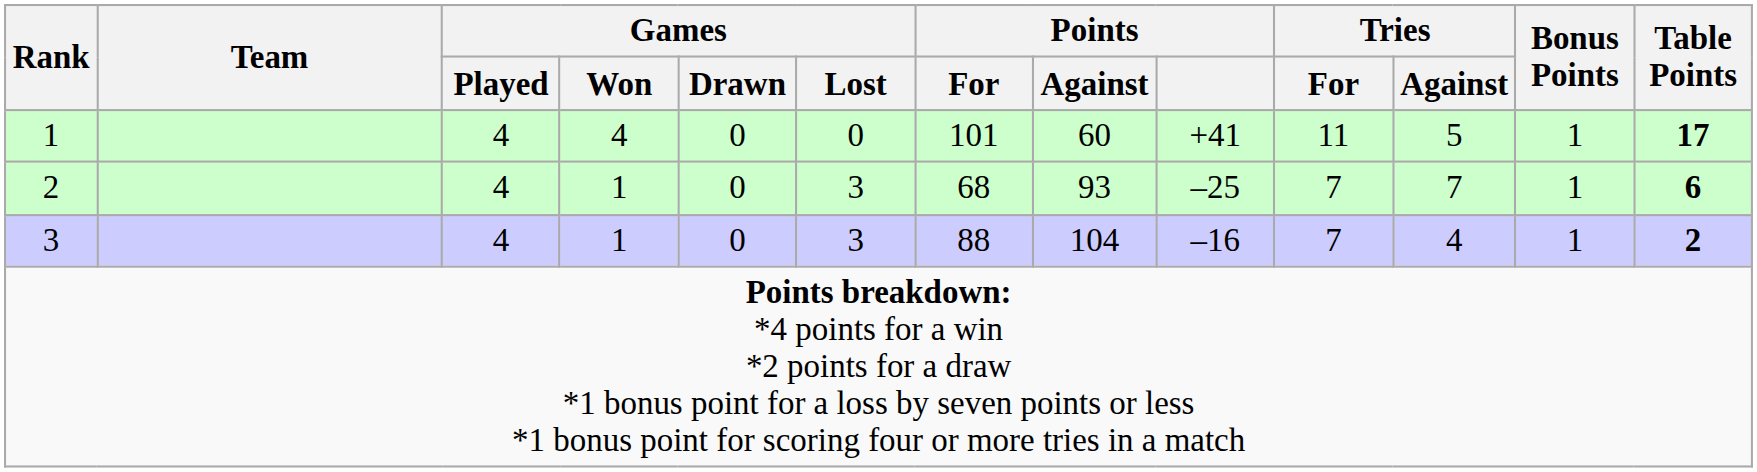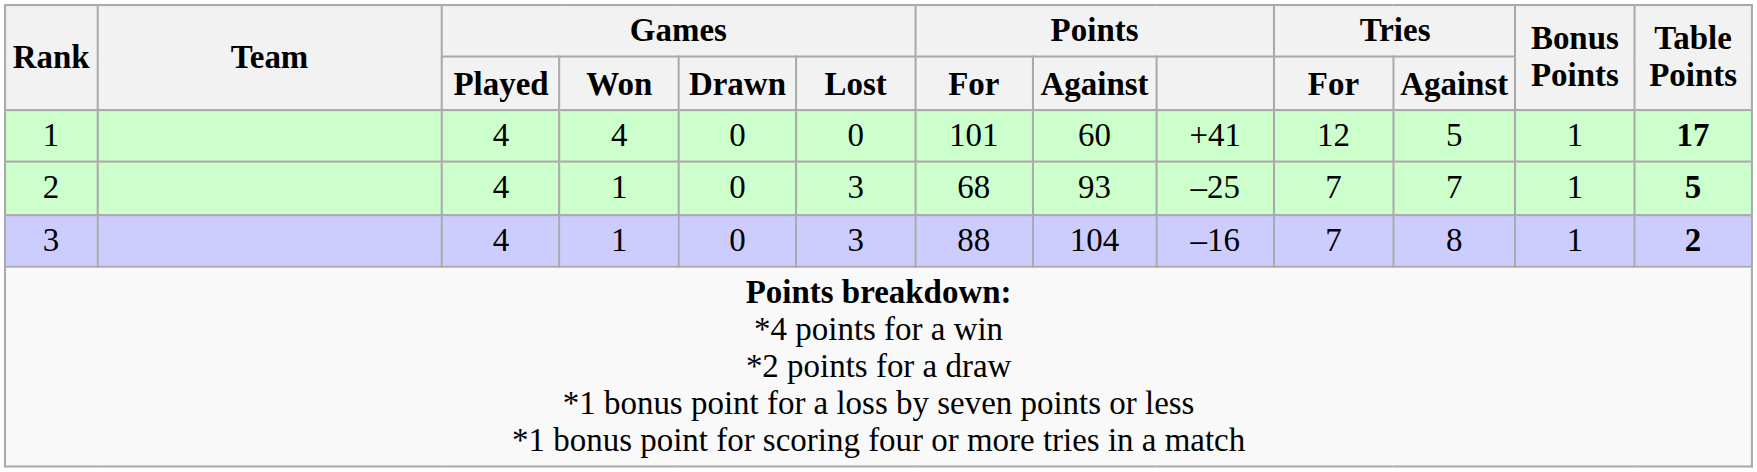(1333, 135) 11 -> (1333, 135) 12
(1693, 187) 6 -> (1693, 187) 5
(1454, 239) 4 -> (1454, 239) 8
